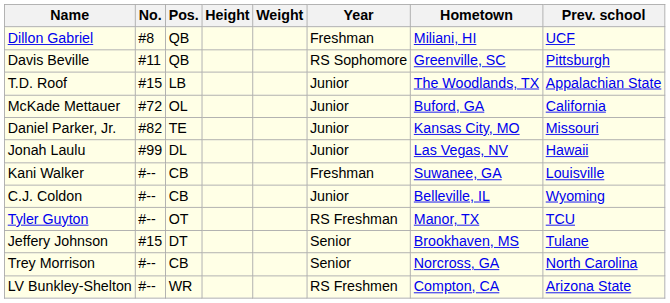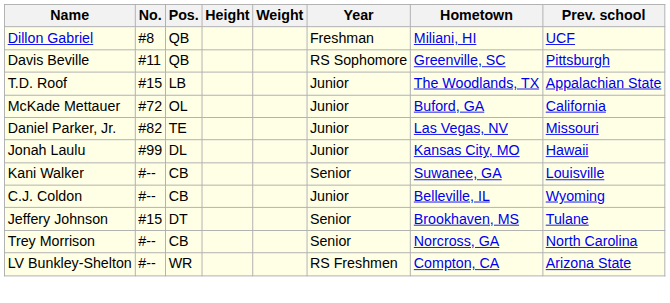(467, 128) Kansas City, MO -> (461, 128) Las Vegas, NV
(461, 151) Las Vegas, NV -> (467, 151) Kansas City, MO
(342, 173) Freshman -> (330, 173) Senior
- row: (48, 219)
